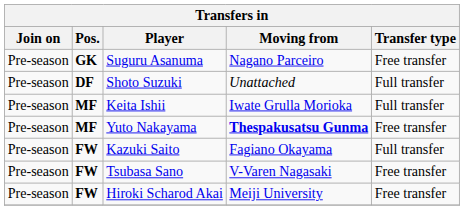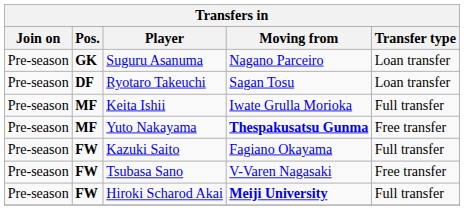(410, 60) Free transfer -> (412, 60) Loan transfer
- row: (144, 82)
+ row: (156, 82)
(276, 194) normal -> (278, 194) bold
(410, 194) Free transfer -> (409, 194) Full transfer
